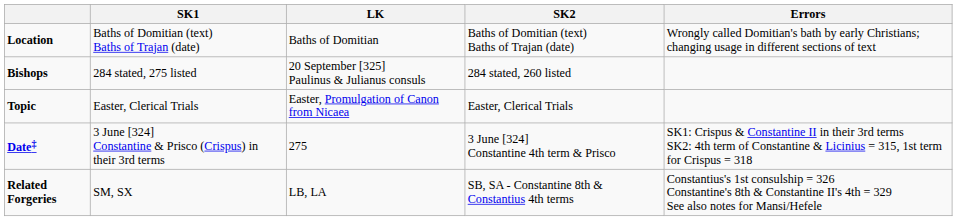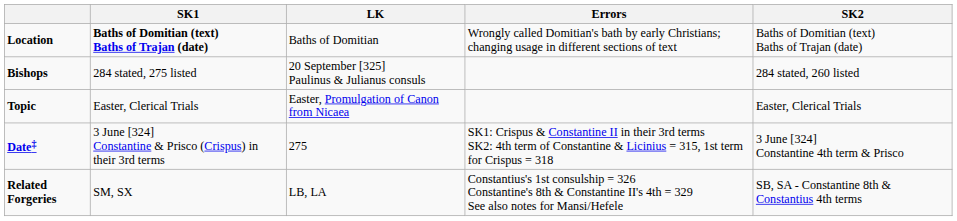columns swapped: (564, 14) <-> (808, 14)
(153, 40) normal -> (156, 40) bold
